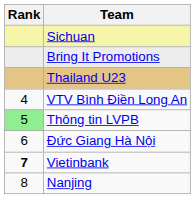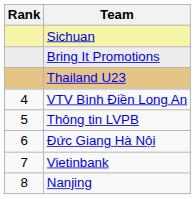(24, 120) lightgreen background -> (24, 120) no background
(24, 162) bold -> (24, 162) normal
